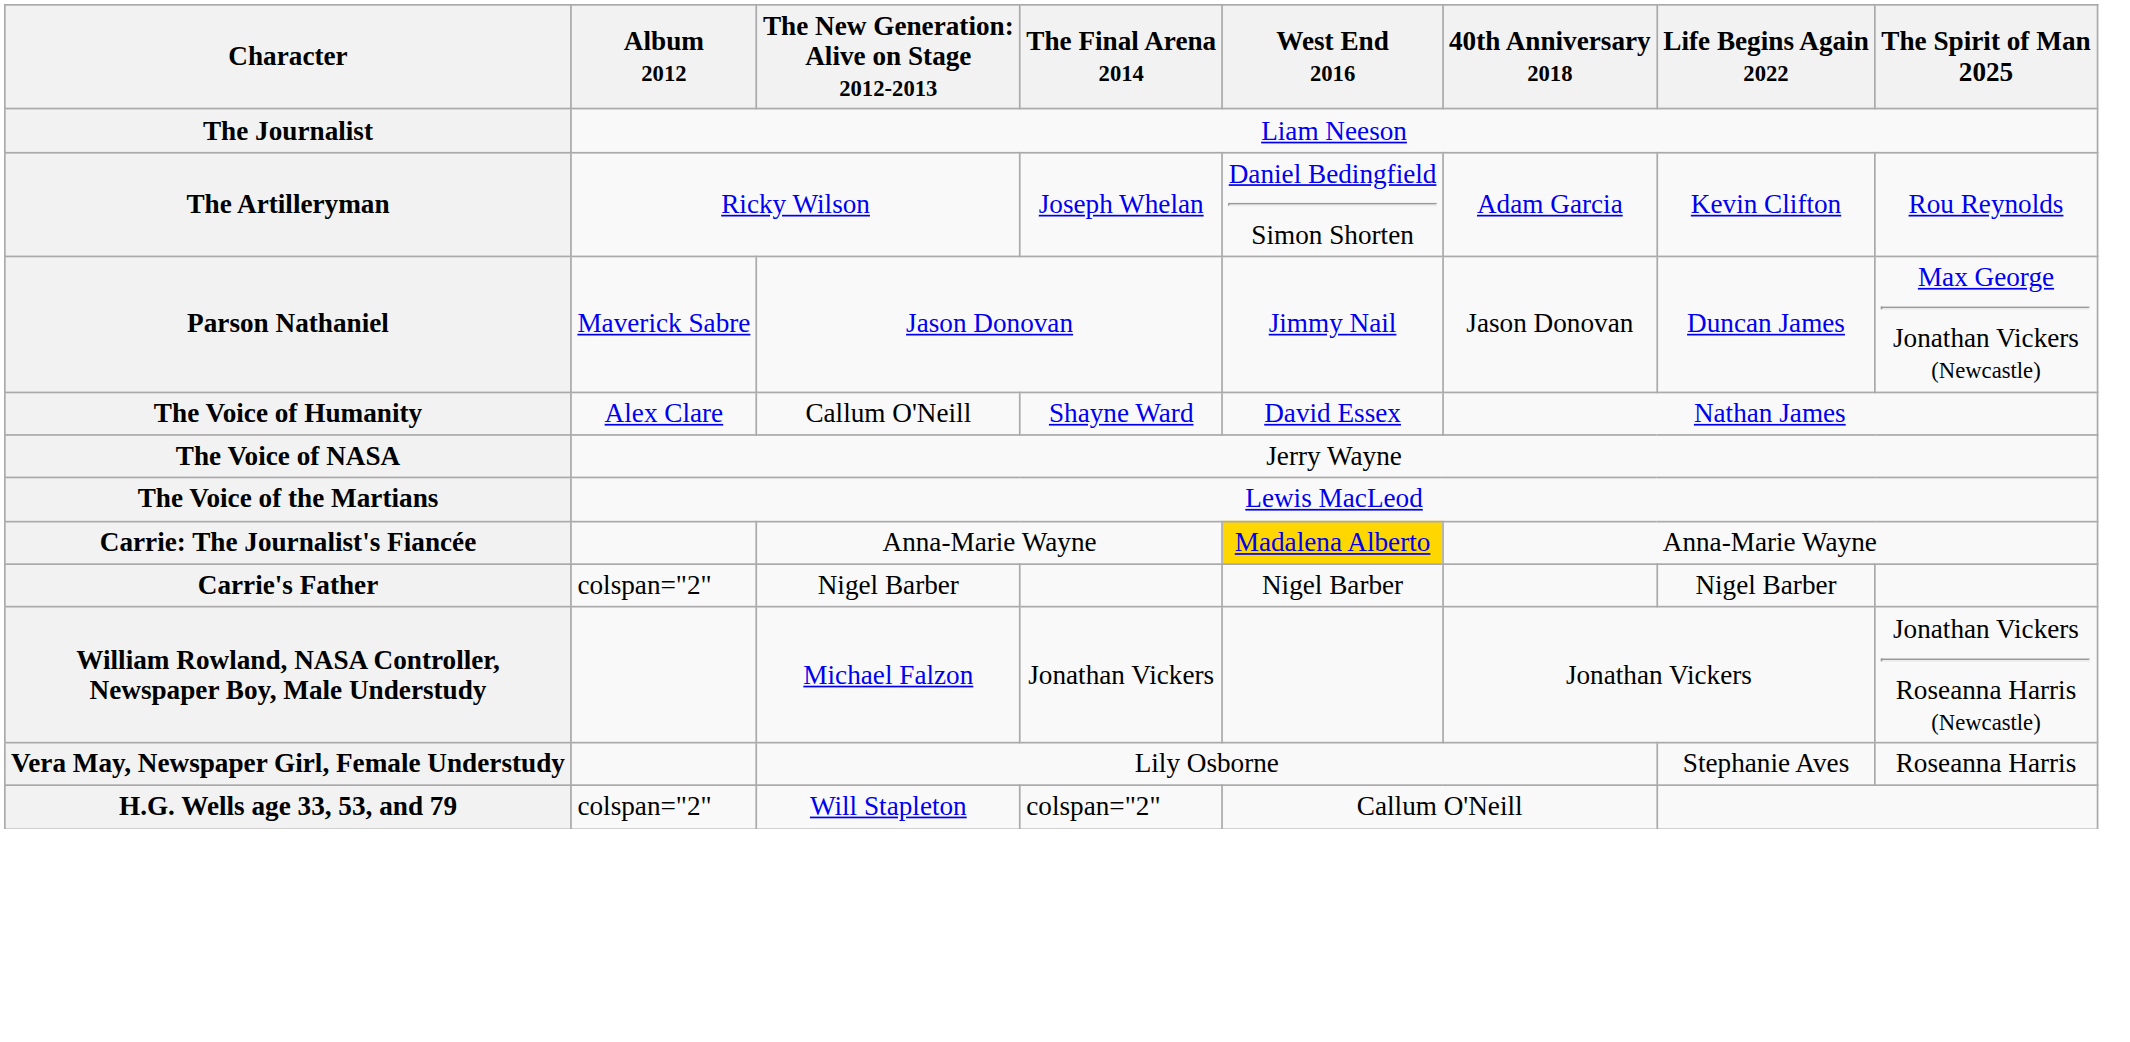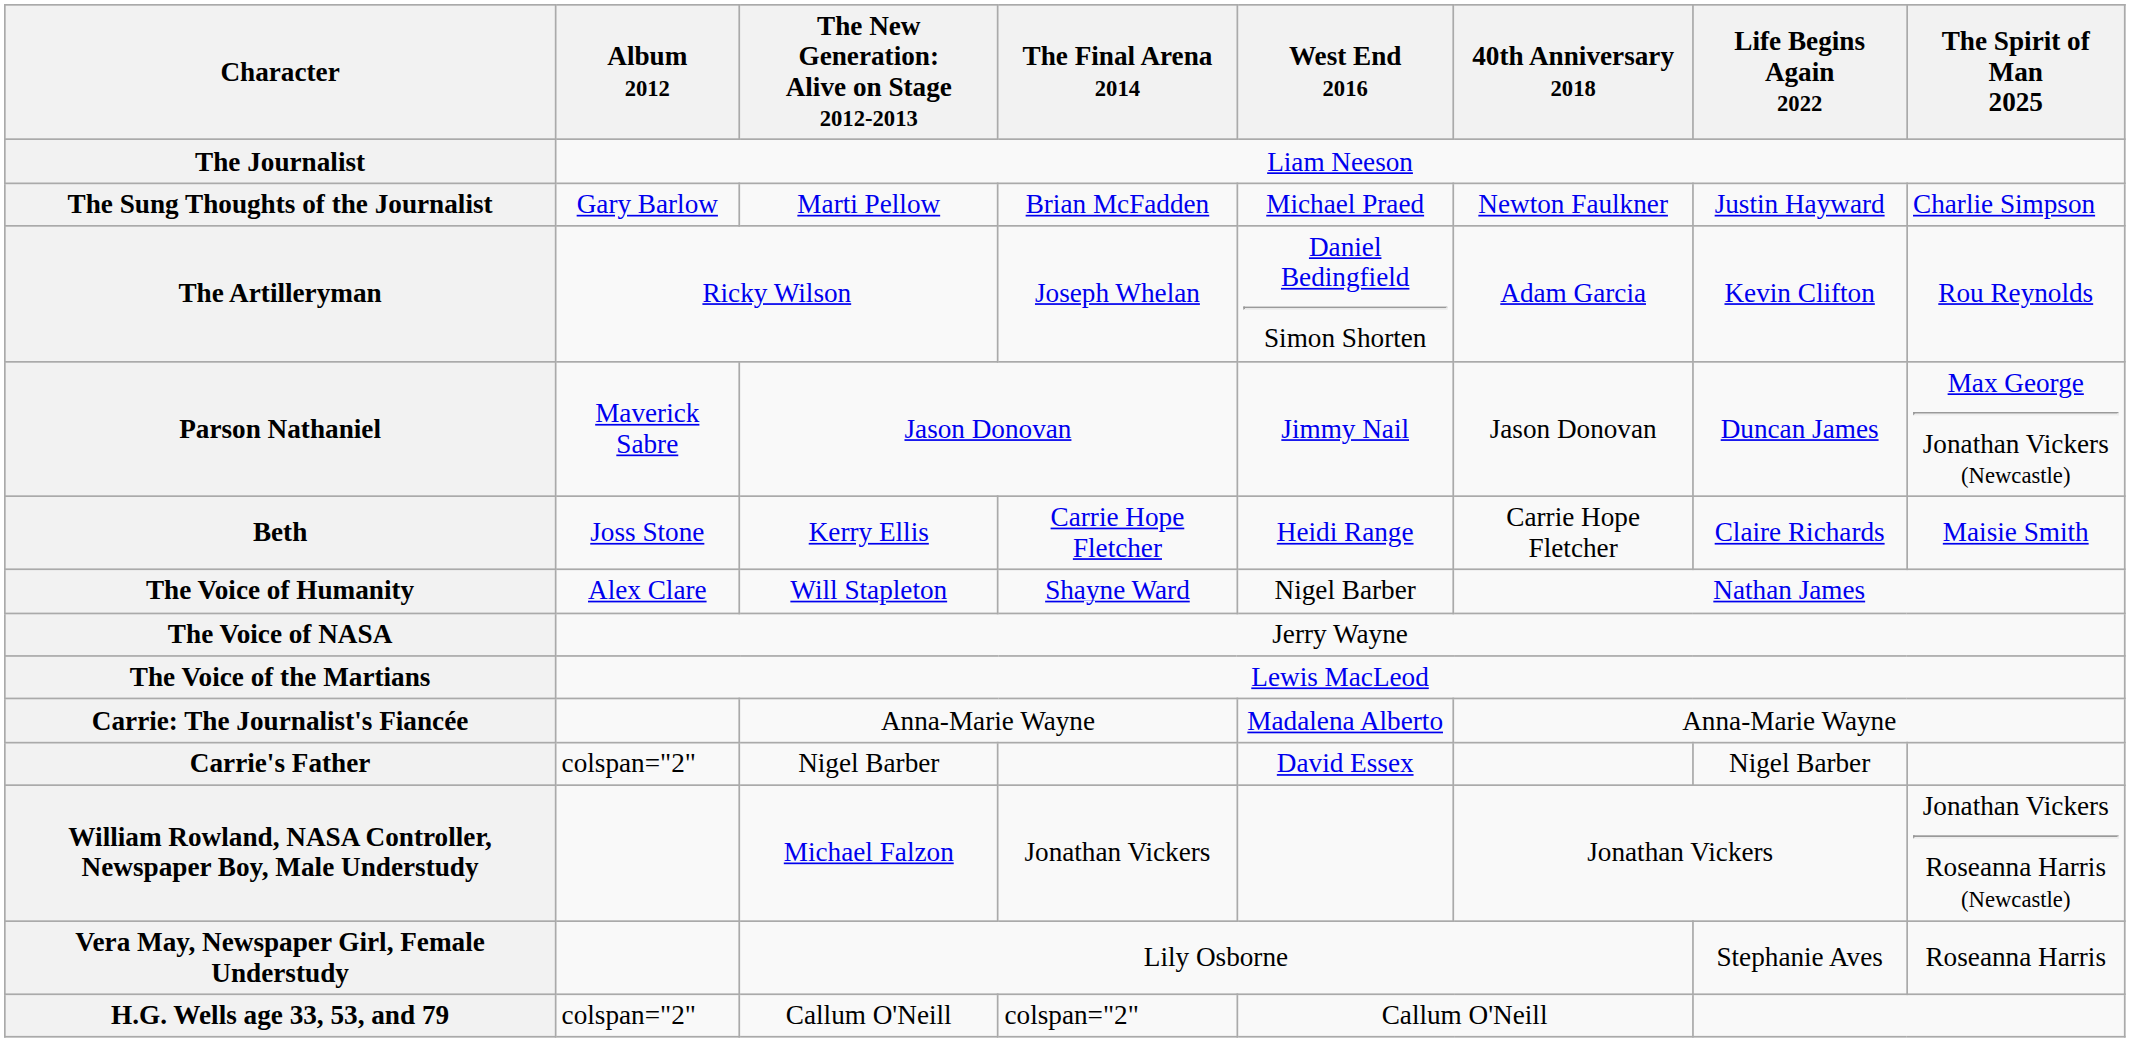+ row: (280, 204)
+ row: (280, 532)
(888, 412) Callum O'Neill -> (869, 590) Will Stapleton
(1333, 412) David Essex -> (1345, 590) Nigel Barber
(1333, 542) gold background -> (1345, 720) no background
(1333, 585) Nigel Barber -> (1345, 763) David Essex
(888, 806) Will Stapleton -> (869, 1015) Callum O'Neill
